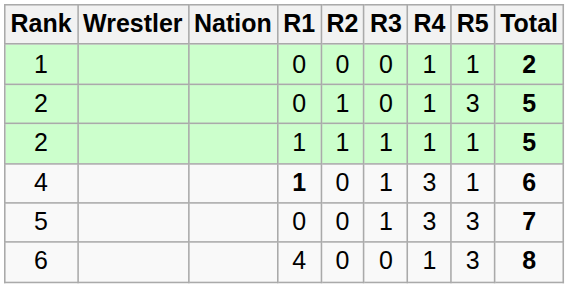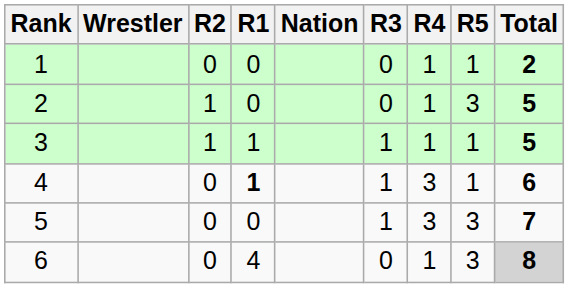columns swapped: (233, 24) <-> (343, 24)
(41, 143) 2 -> (41, 143) 3
(529, 261) no background -> (529, 261) lightgrey background
